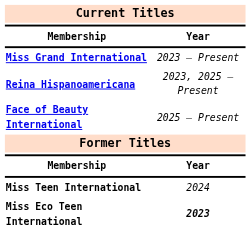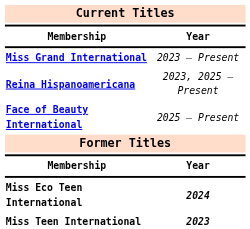(73, 188) Miss Teen International -> (44, 195) Miss Eco Teen International
(198, 188) normal -> (198, 195) bold
(44, 213) Miss Eco Teen International -> (73, 221) Miss Teen International
